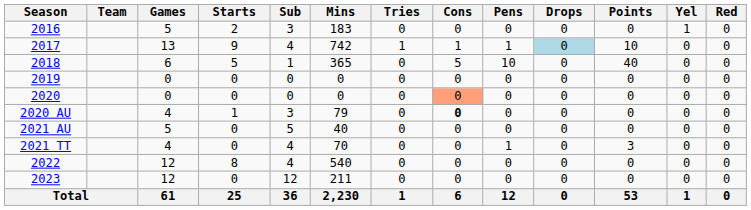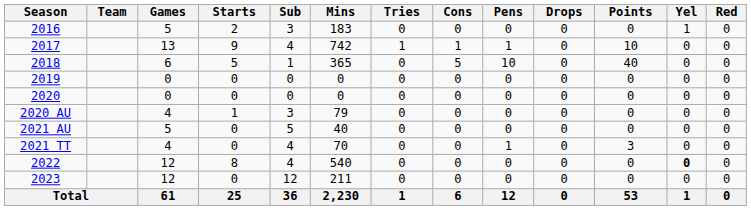(564, 46) lightblue background -> (564, 46) no background
(458, 96) lightsalmon background -> (458, 96) no background
(458, 113) bold -> (458, 113) normal
(687, 163) normal -> (687, 163) bold
